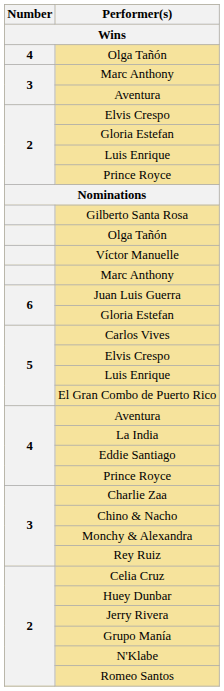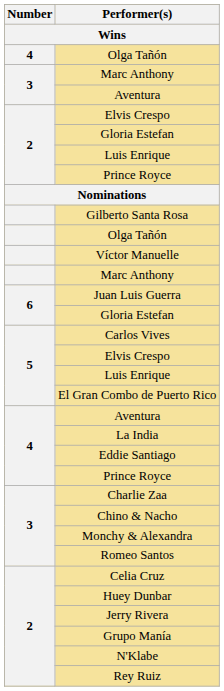(137, 555) Rey Ruiz -> (137, 555) Romeo Santos
(137, 676) Romeo Santos -> (137, 676) Rey Ruiz
